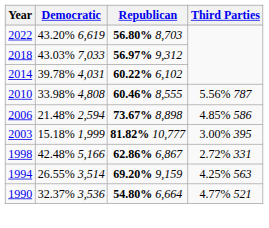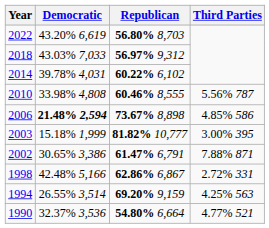(71, 114) normal -> (72, 114) bold
+ row: (20, 153)
